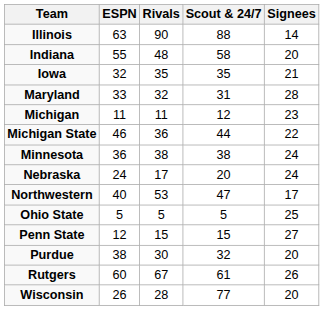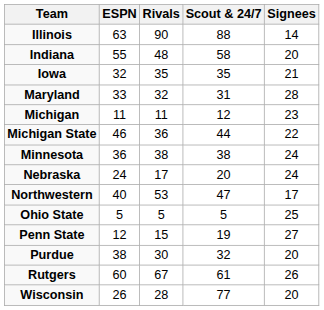(224, 235) 15 -> (224, 235) 19
